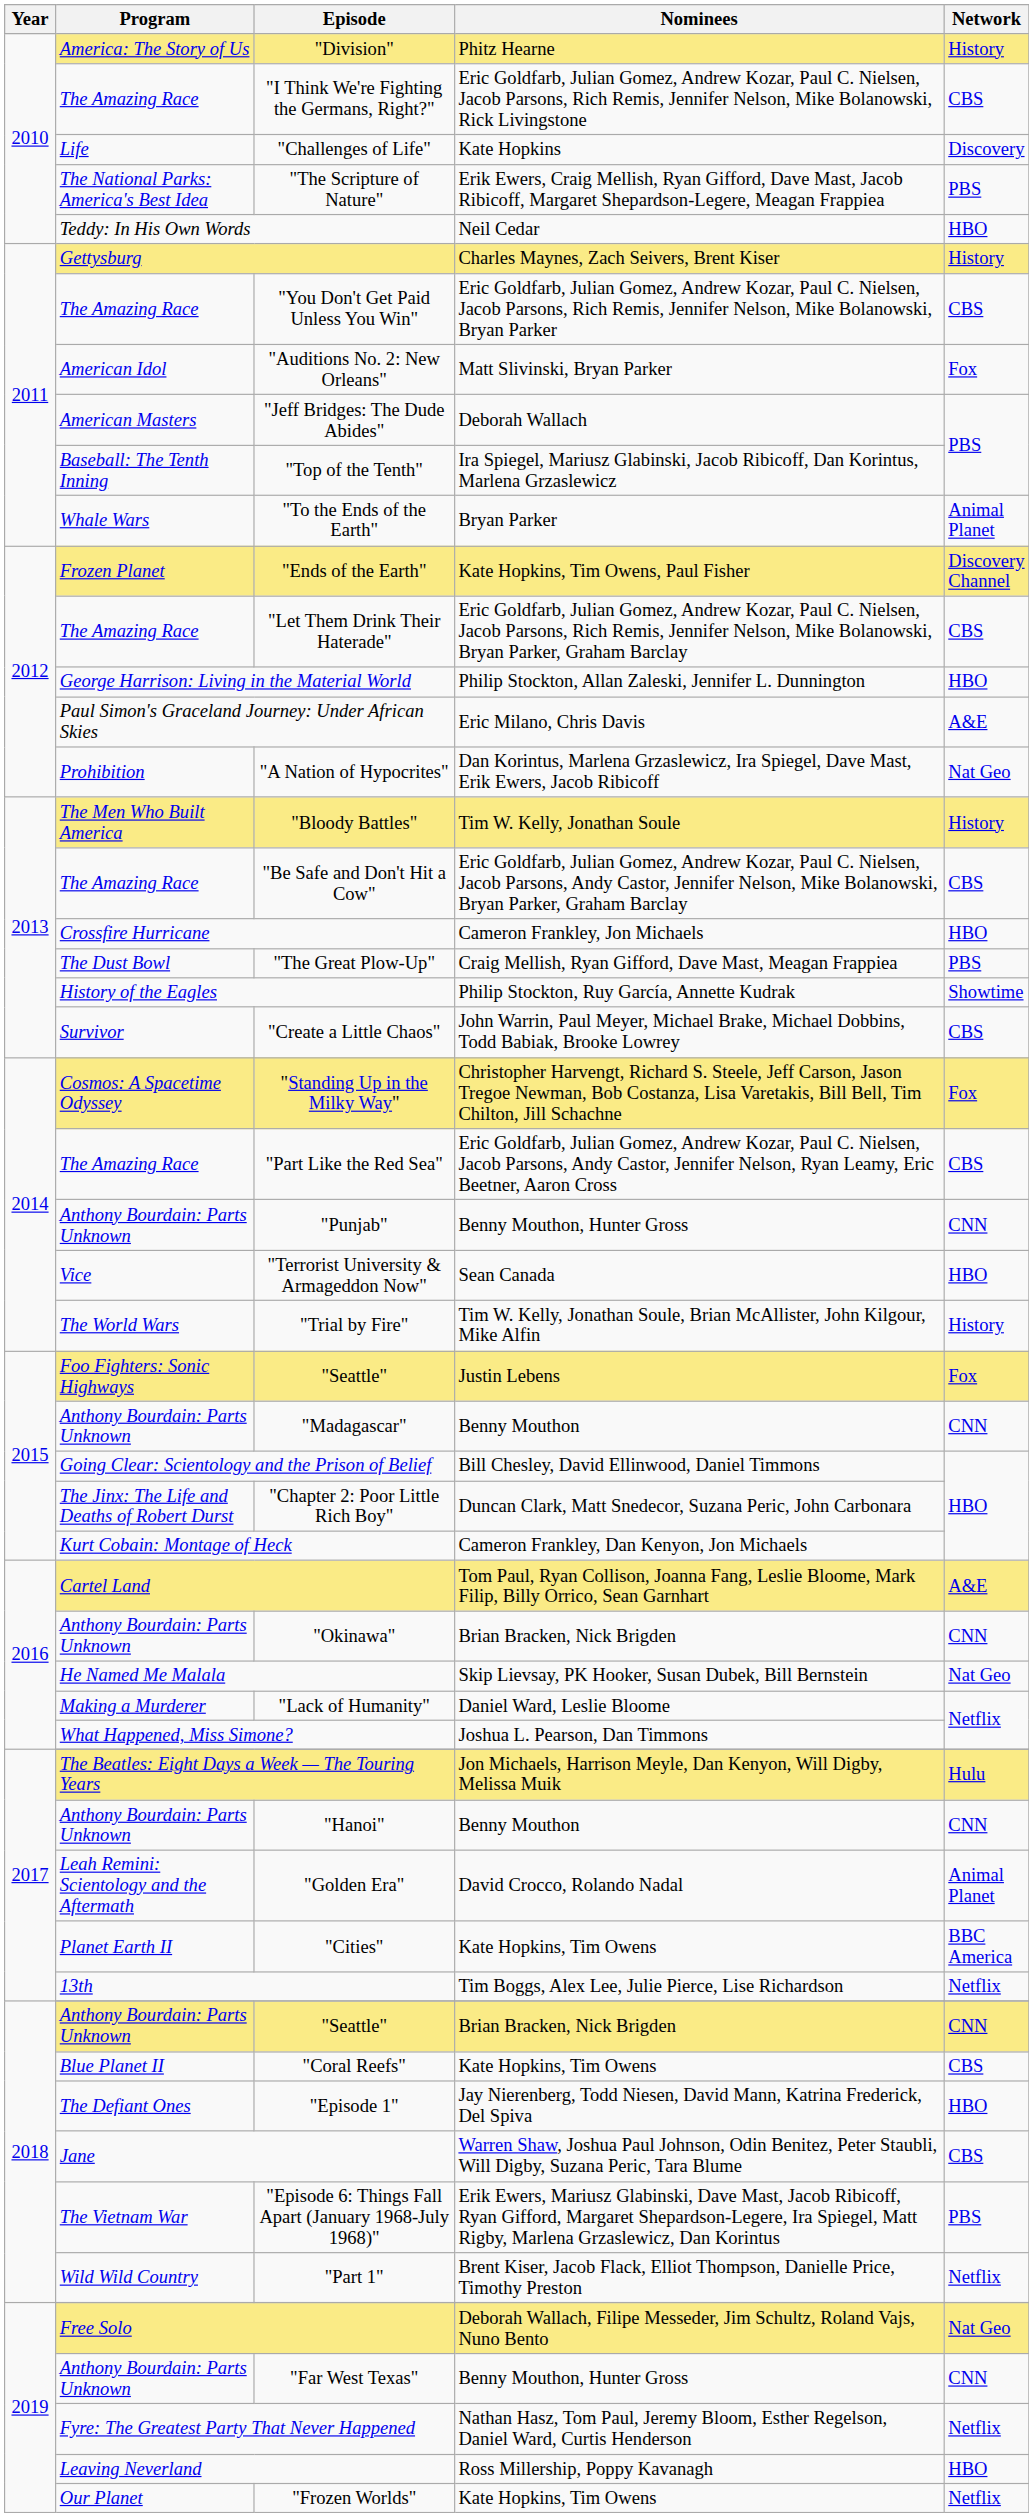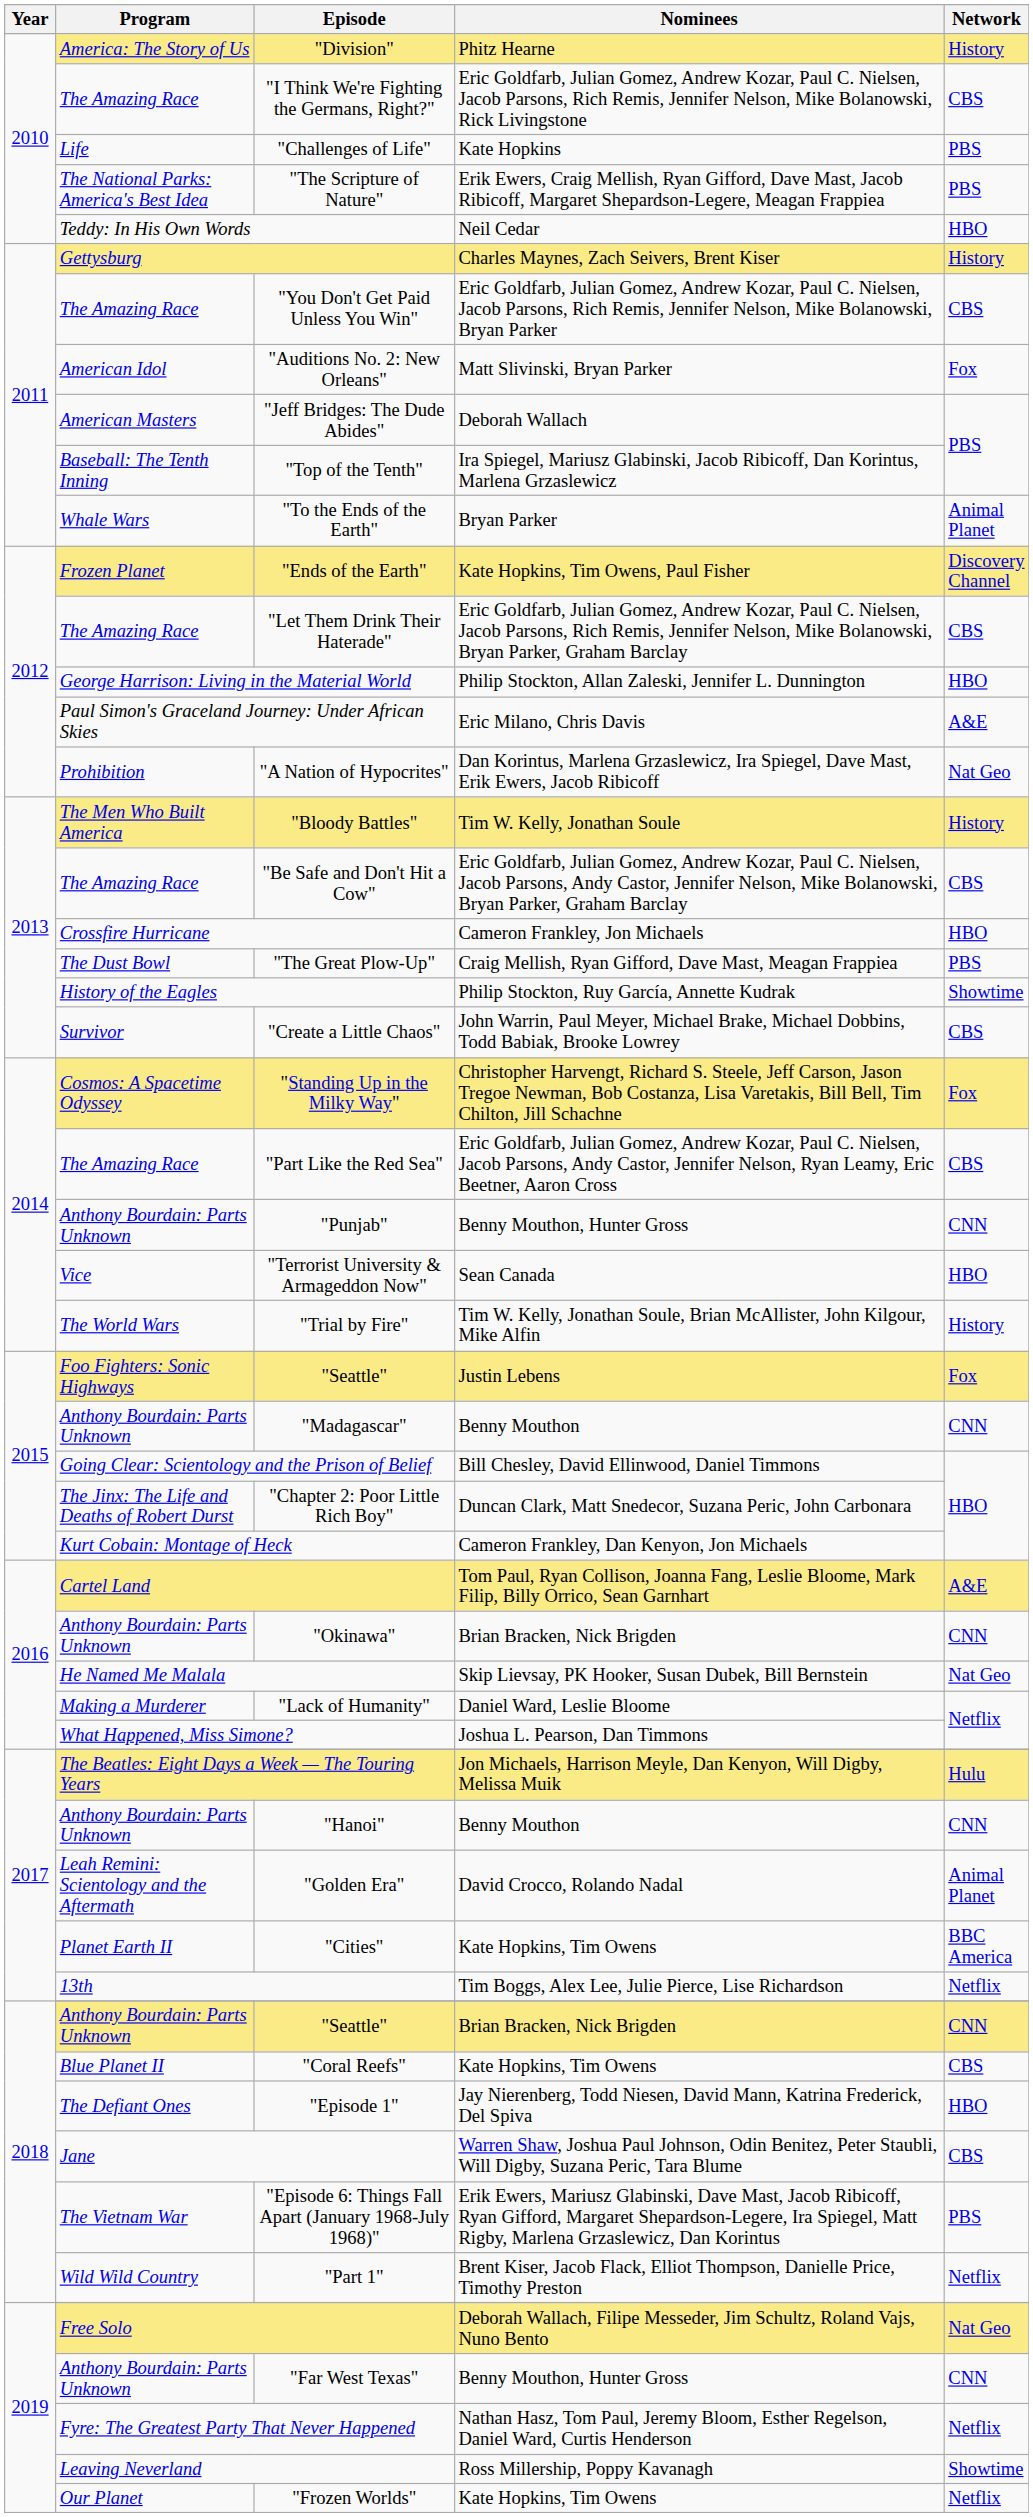(986, 149) Discovery -> (965, 149) PBS
(968, 2468) HBO -> (986, 2468) Showtime
